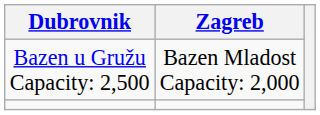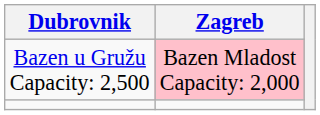(230, 69) no background -> (230, 69) pink background
